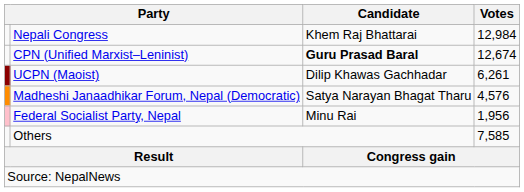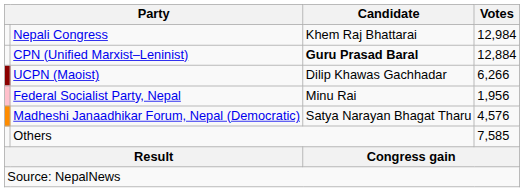(497, 55) 12,674 -> (497, 55) 12,884
(493, 75) 6,261 -> (493, 75) 6,266
rows swapped: (157, 95) <-> (97, 116)
